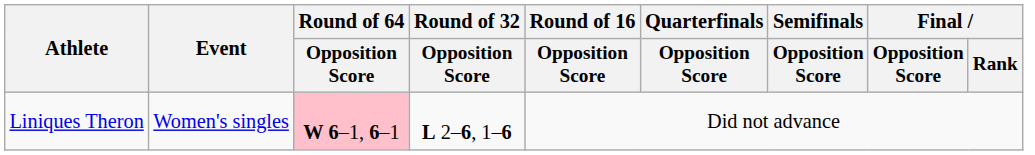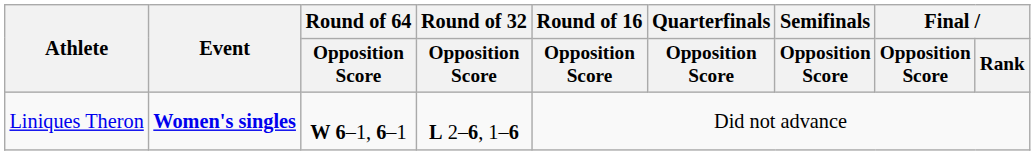(221, 121) normal -> (225, 121) bold
(351, 133) pink background -> (358, 133) no background
